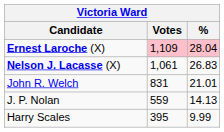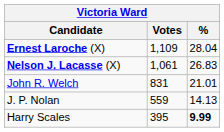(164, 48) pink background -> (164, 48) no background
(203, 48) pink background -> (203, 48) no background
(200, 118) normal -> (200, 118) bold
